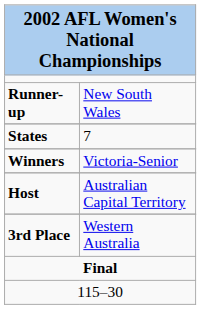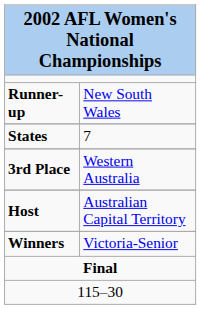(36, 160) Winners -> (39, 169) 3rd Place
(131, 160) Victoria-Senior -> (111, 169) Western Australia
(39, 235) 3rd Place -> (36, 243) Winners
(111, 235) Western Australia -> (131, 243) Victoria-Senior
